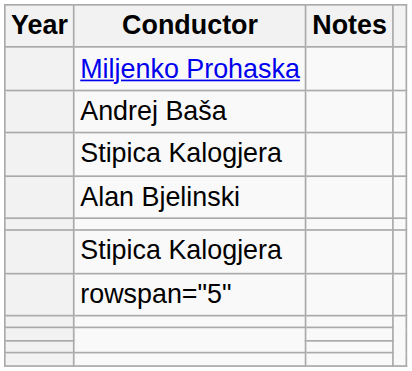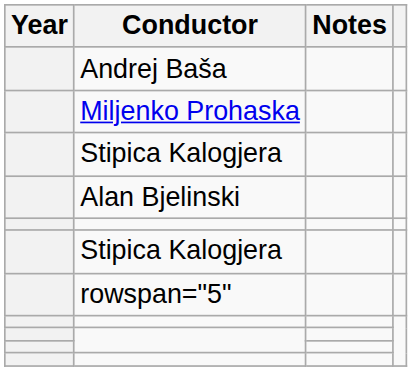rows swapped: (39, 111) <-> (39, 69)
